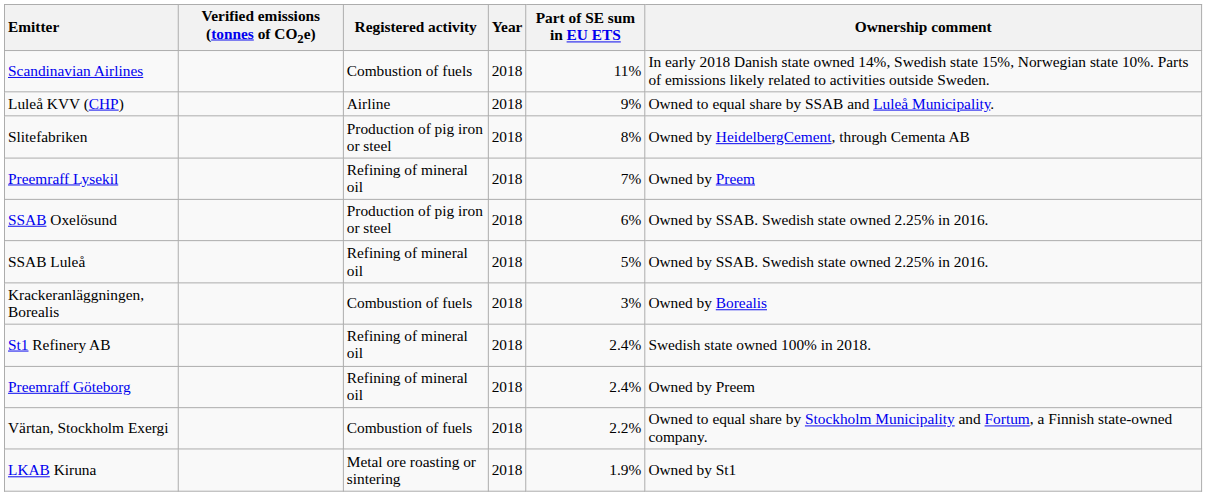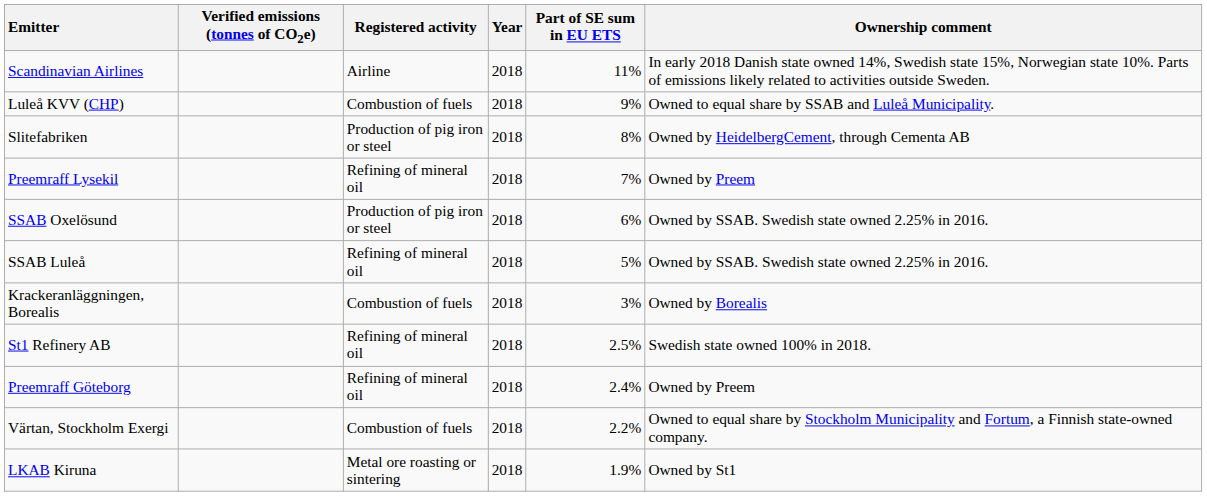(409, 70) Combustion of fuels -> (368, 70) Airline
(368, 103) Airline -> (409, 103) Combustion of fuels
(625, 345) 2.4% -> (625, 345) 2.5%
